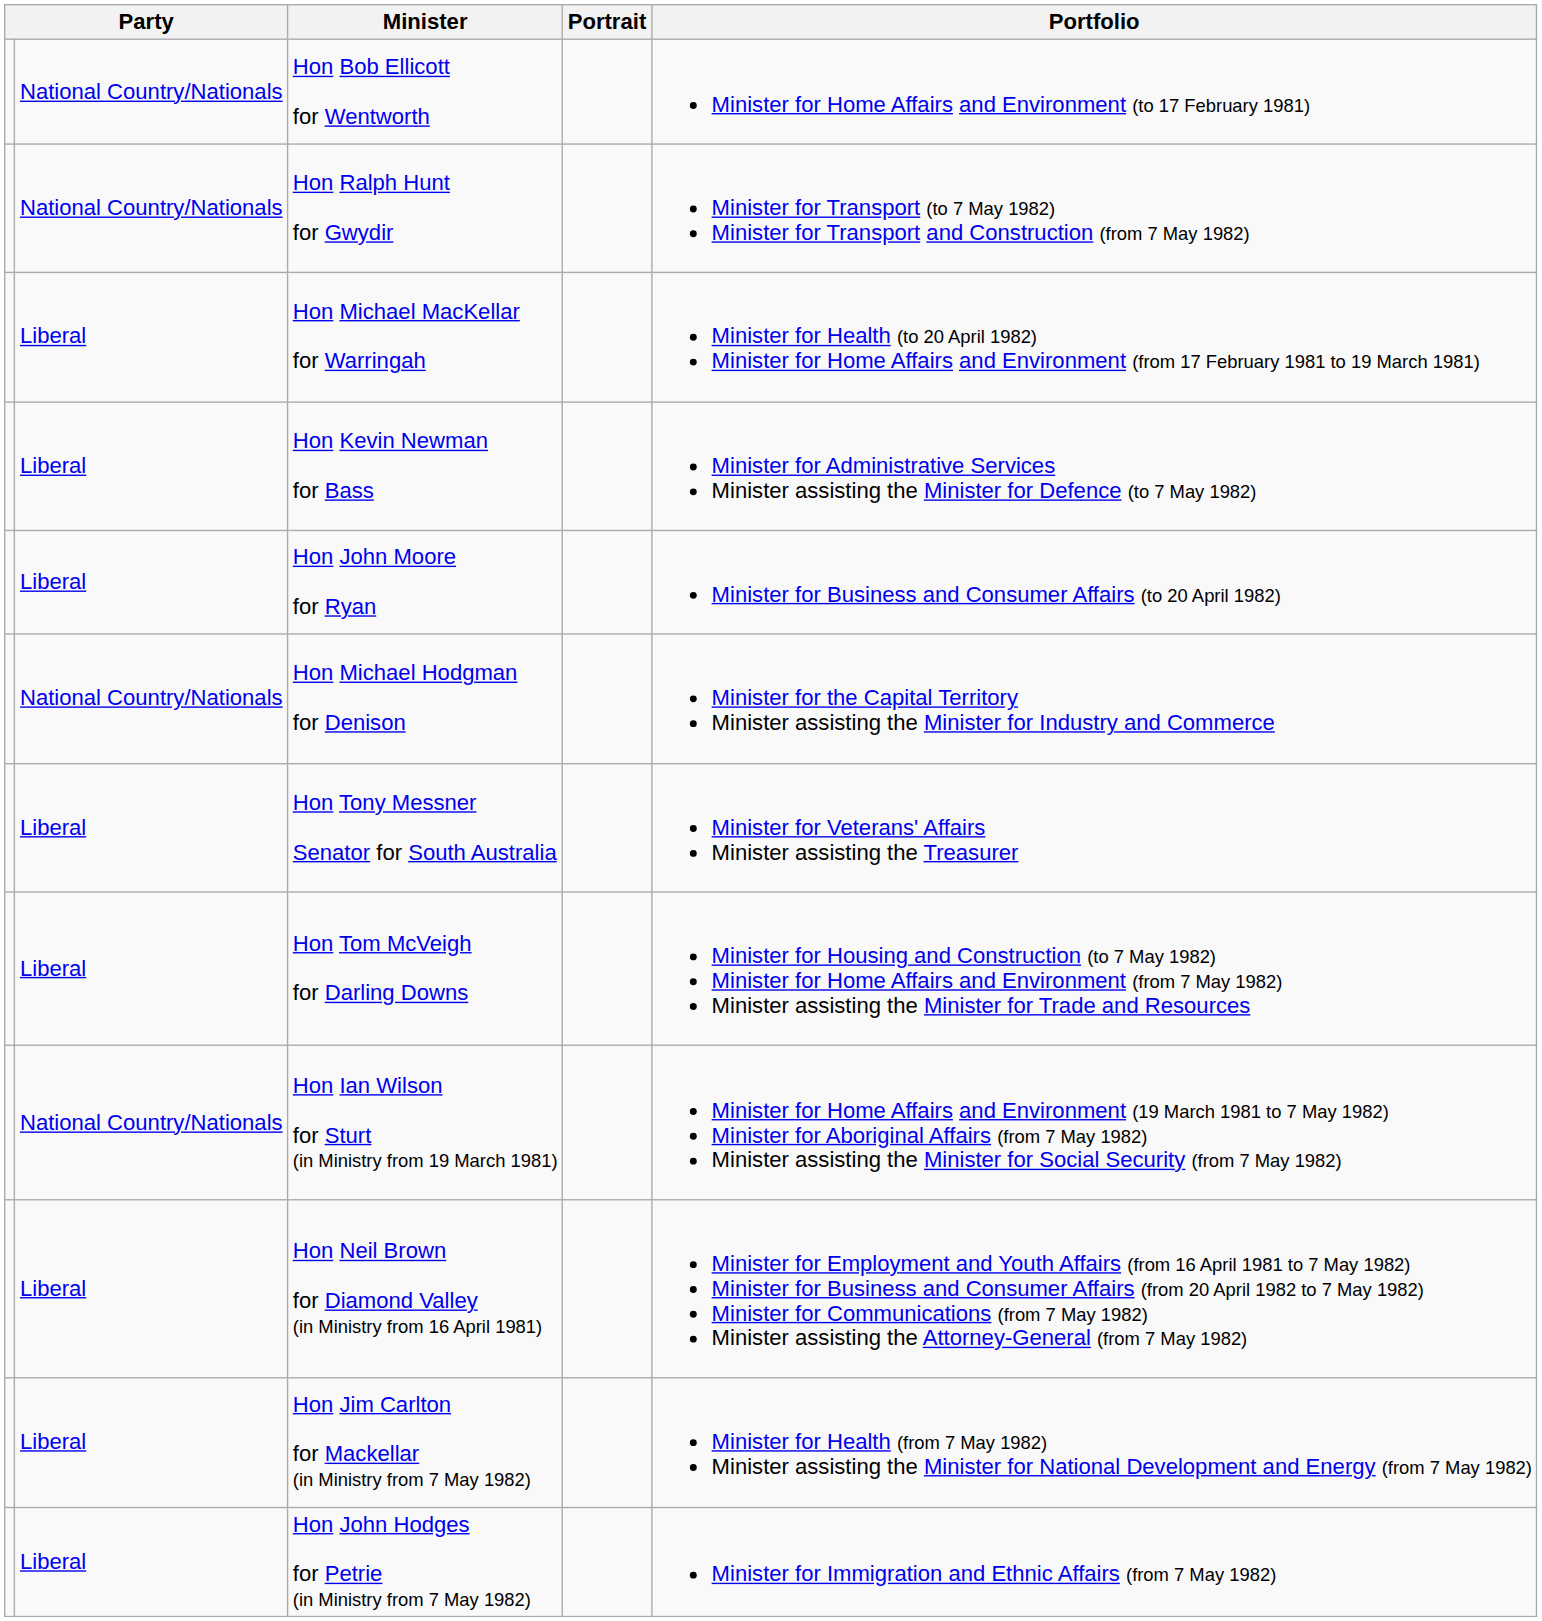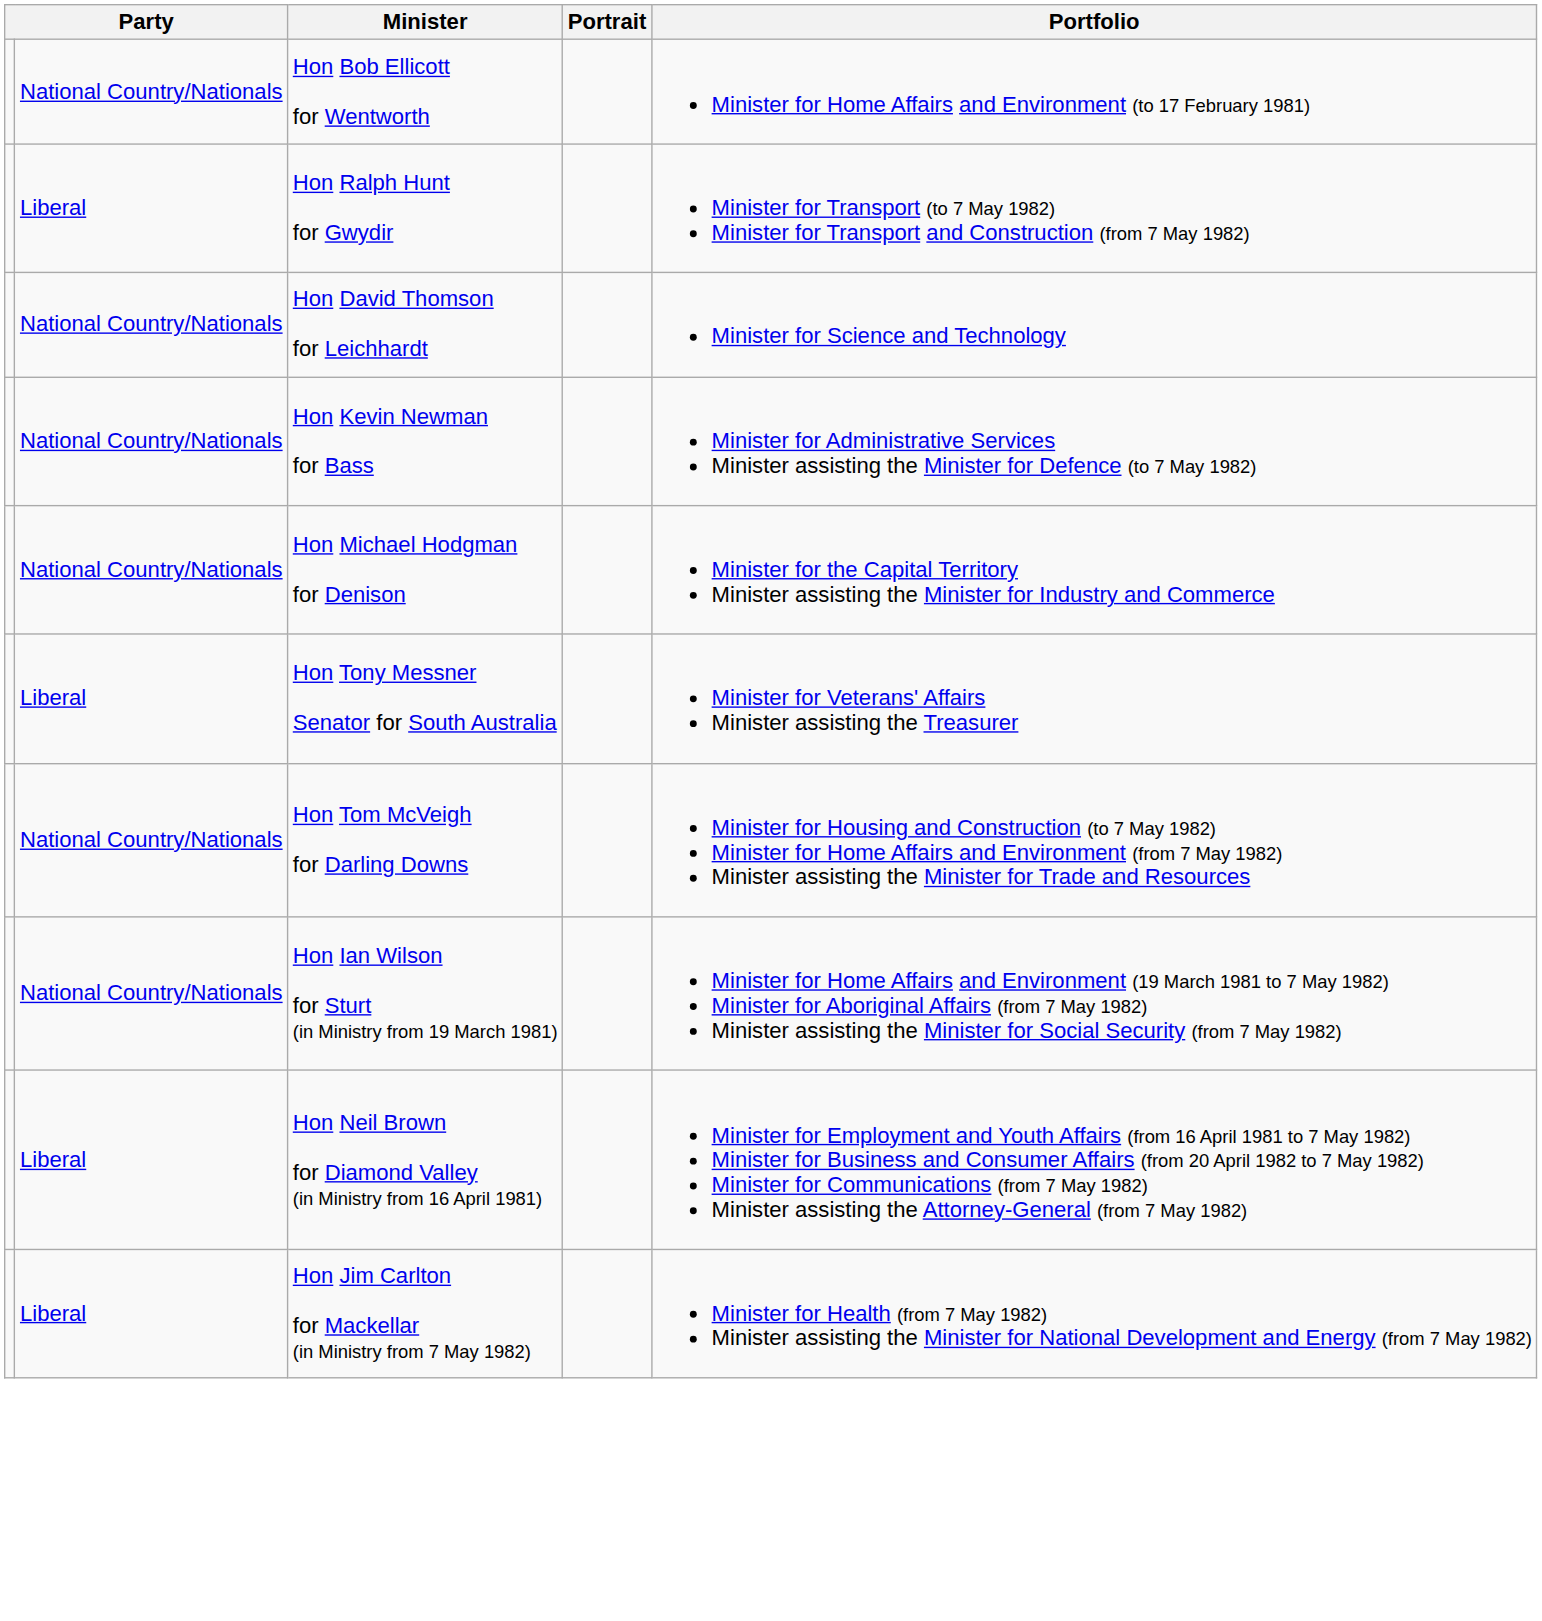(151, 207) National Country/Nationals -> (53, 207) Liberal
- row: (406, 336)
+ row: (393, 324)
(53, 465) Liberal -> (151, 440) National Country/Nationals
- row: (374, 582)
(53, 968) Liberal -> (151, 839) National Country/Nationals
- row: (412, 1561)
